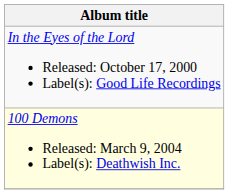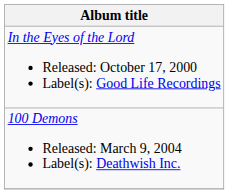(114, 141) lightyellow background -> (114, 141) no background
